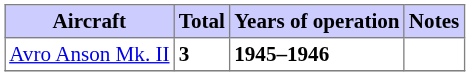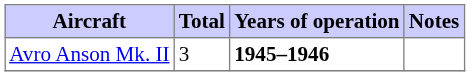(184, 54) bold -> (184, 54) normal
